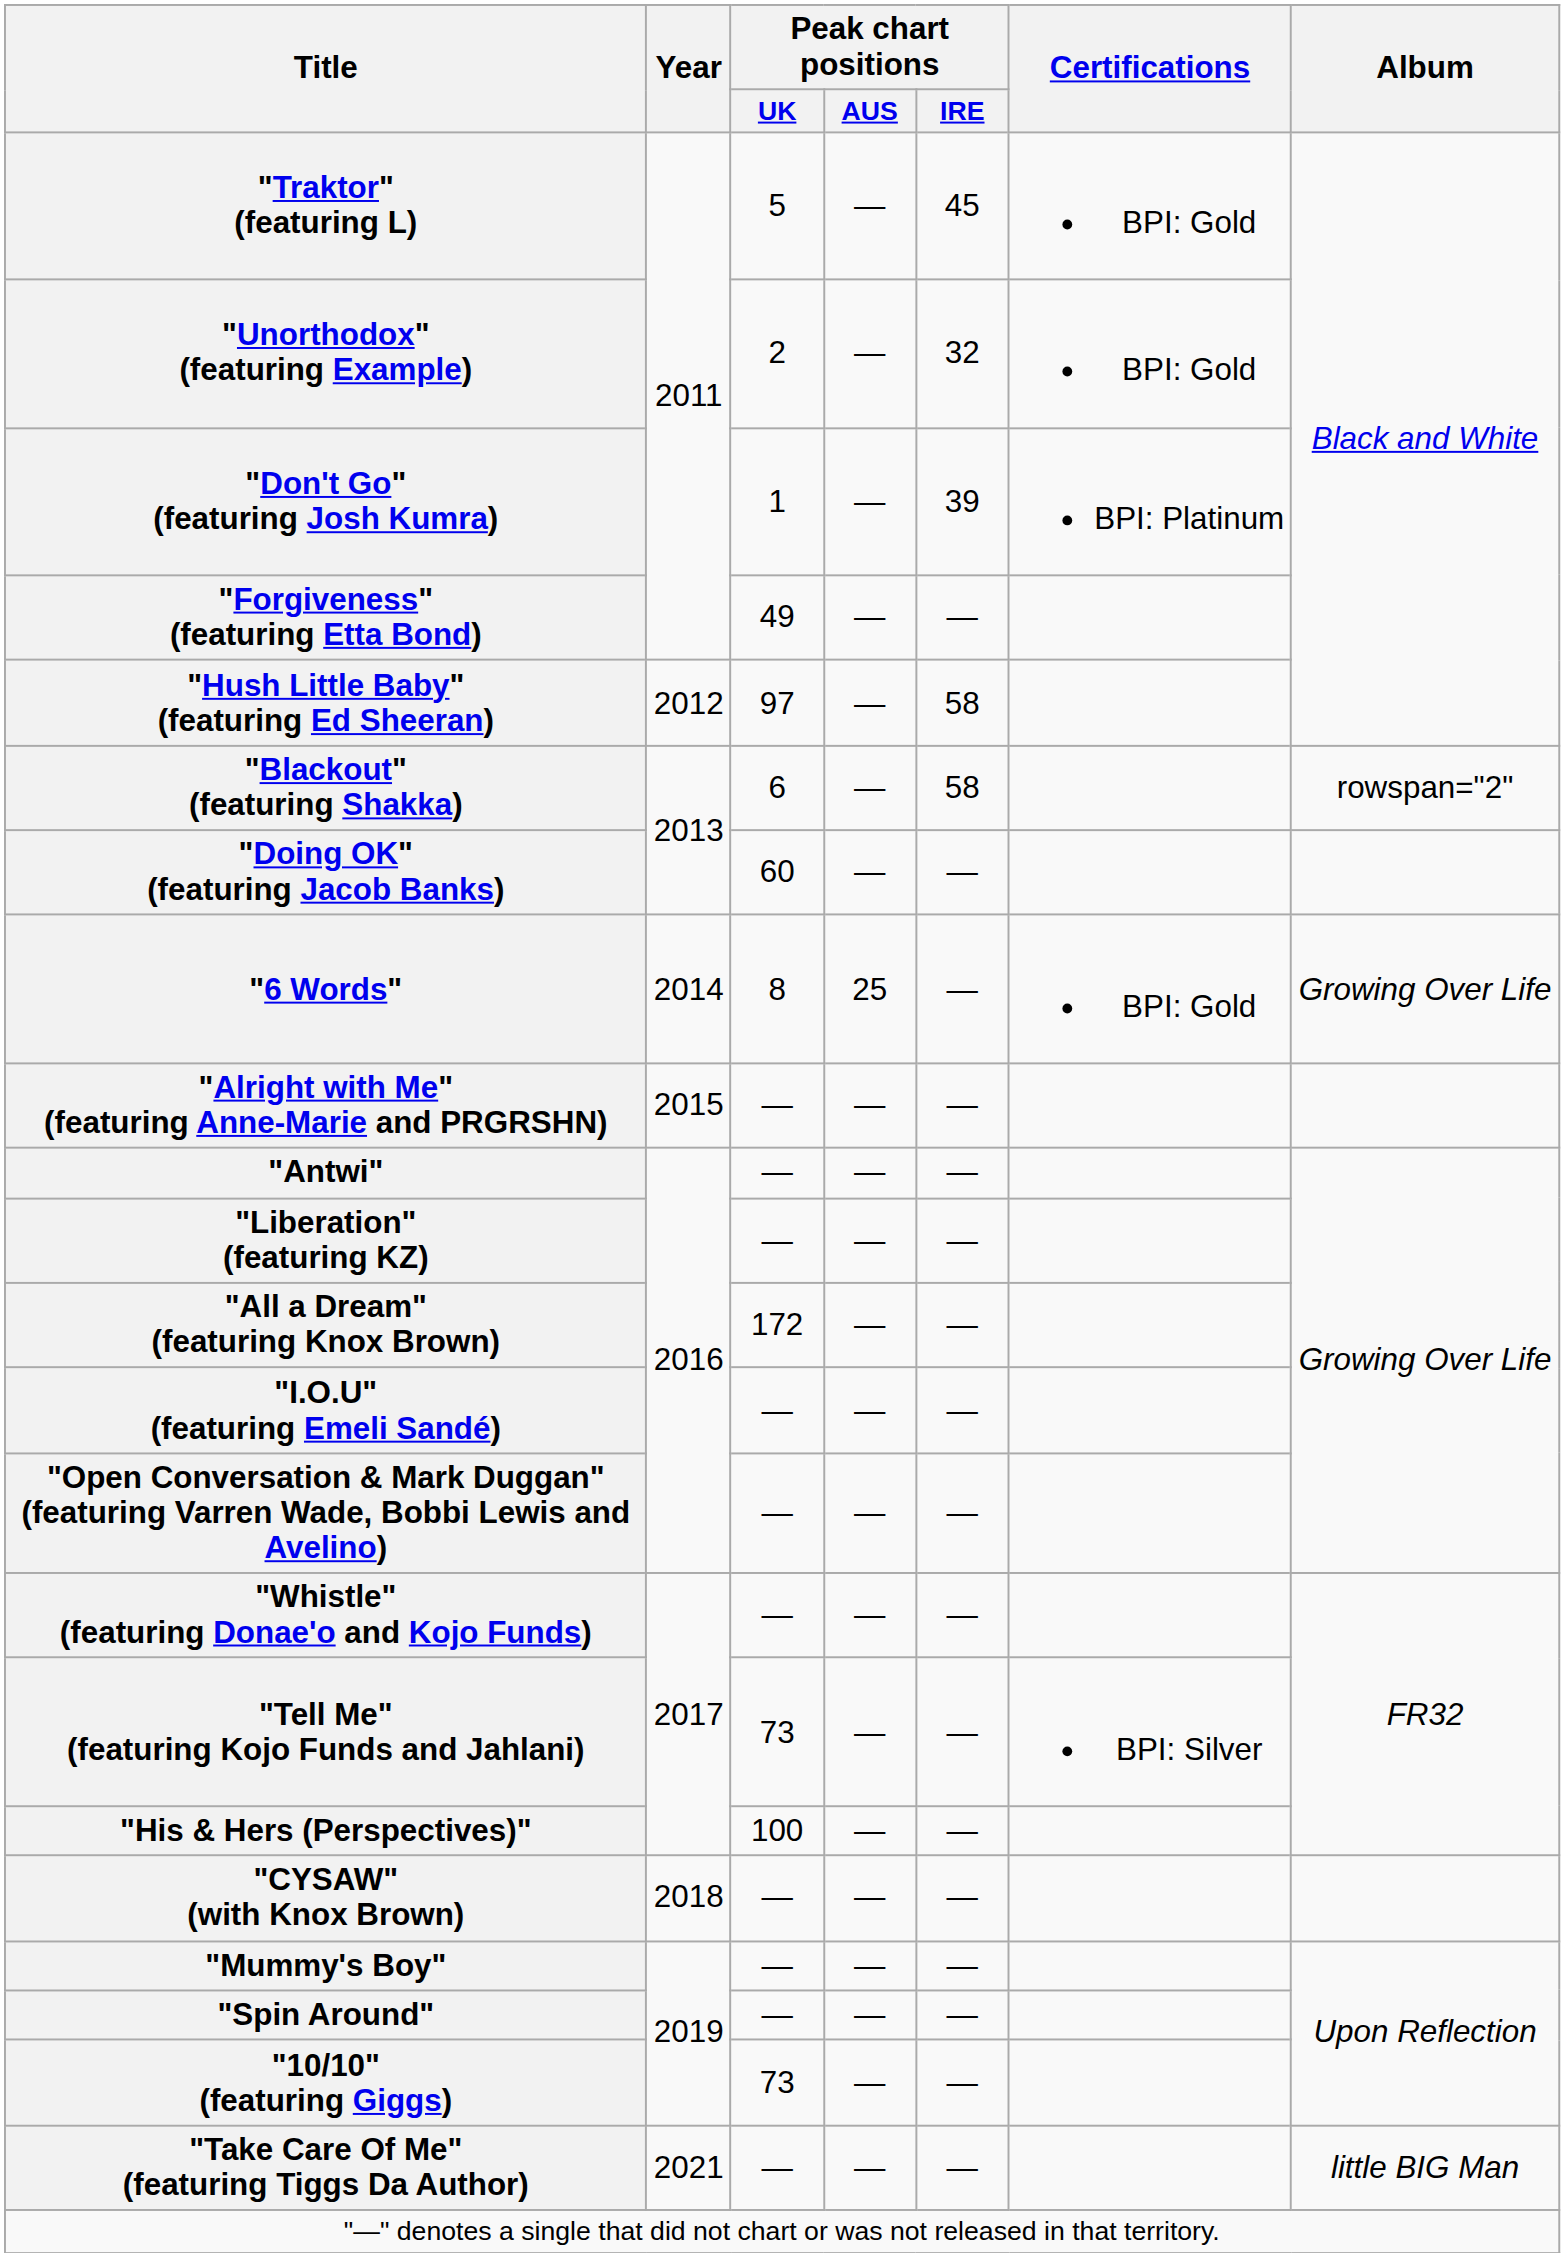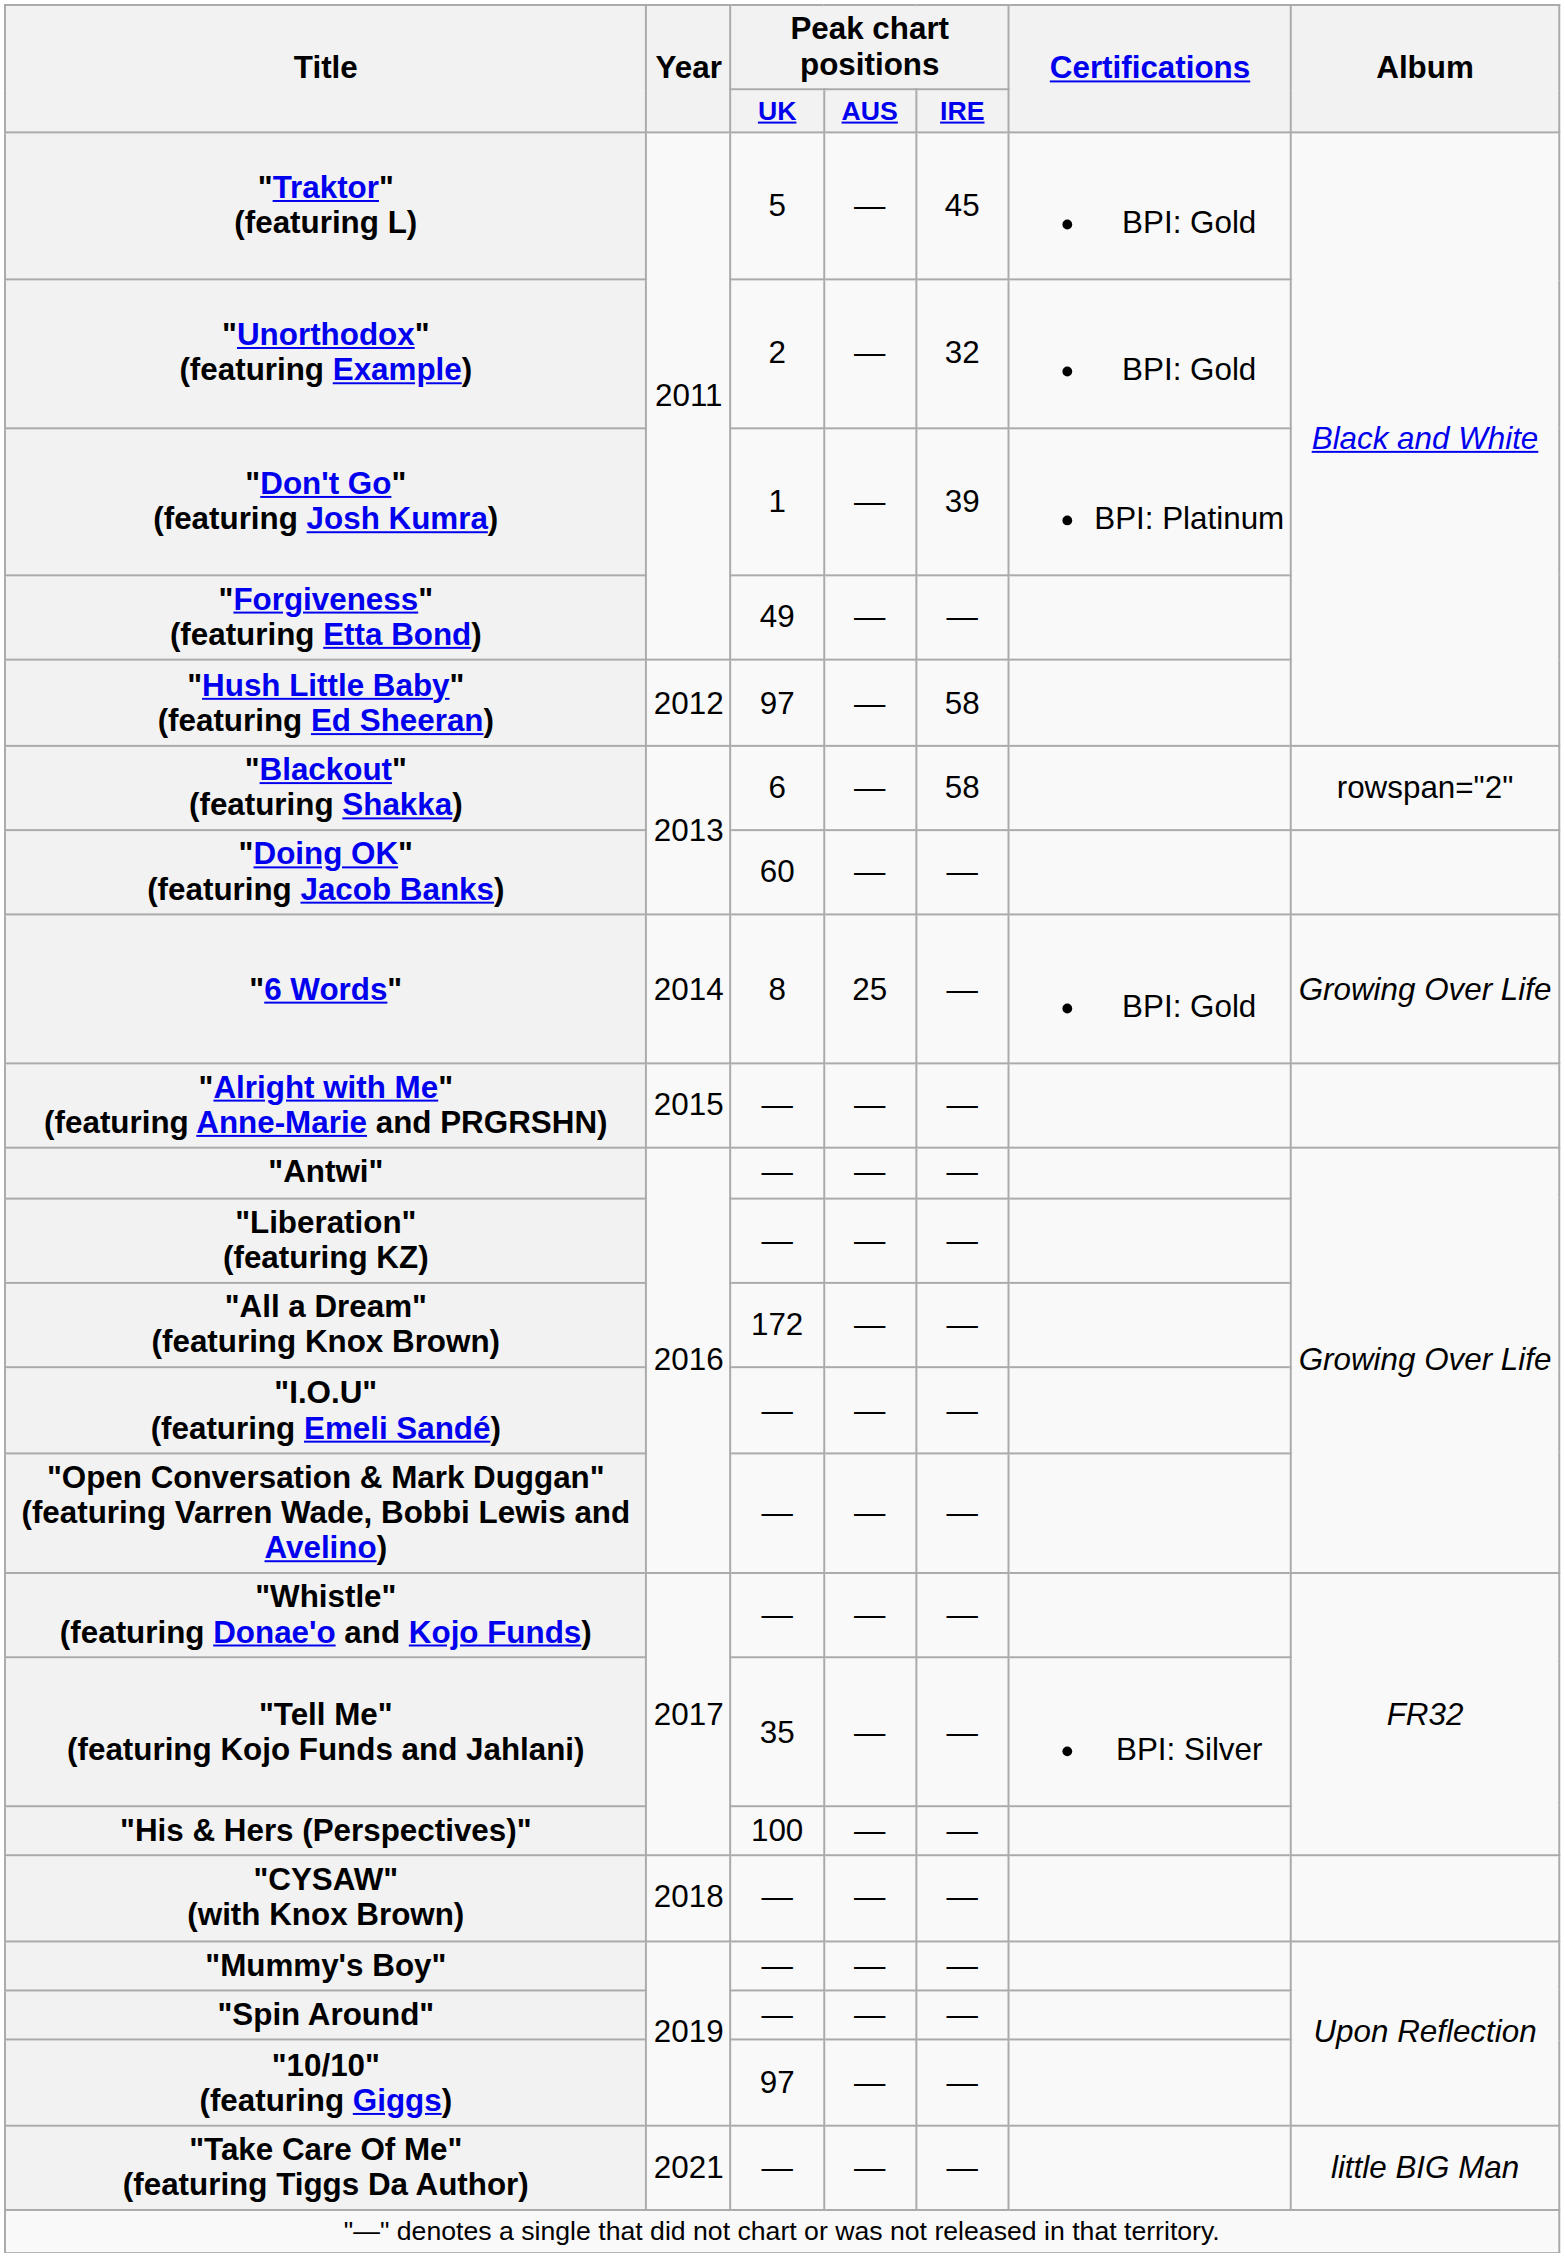(777, 1731) 73 -> (777, 1731) 35
(777, 2082) 73 -> (777, 2082) 97
